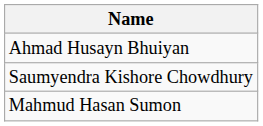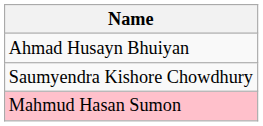(95, 105) no background -> (95, 105) pink background
